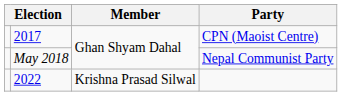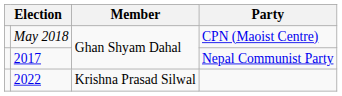(27, 36) 2017 -> (41, 36) May 2018
(41, 58) May 2018 -> (27, 58) 2017
